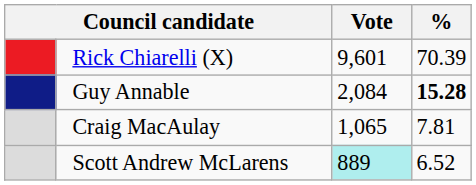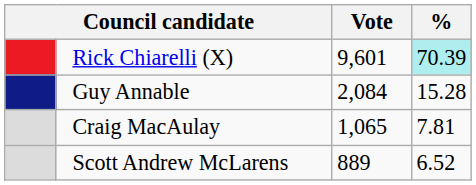(441, 57) no background -> (441, 57) paleturquoise background
(441, 92) bold -> (441, 92) normal
(354, 162) paleturquoise background -> (354, 162) no background
